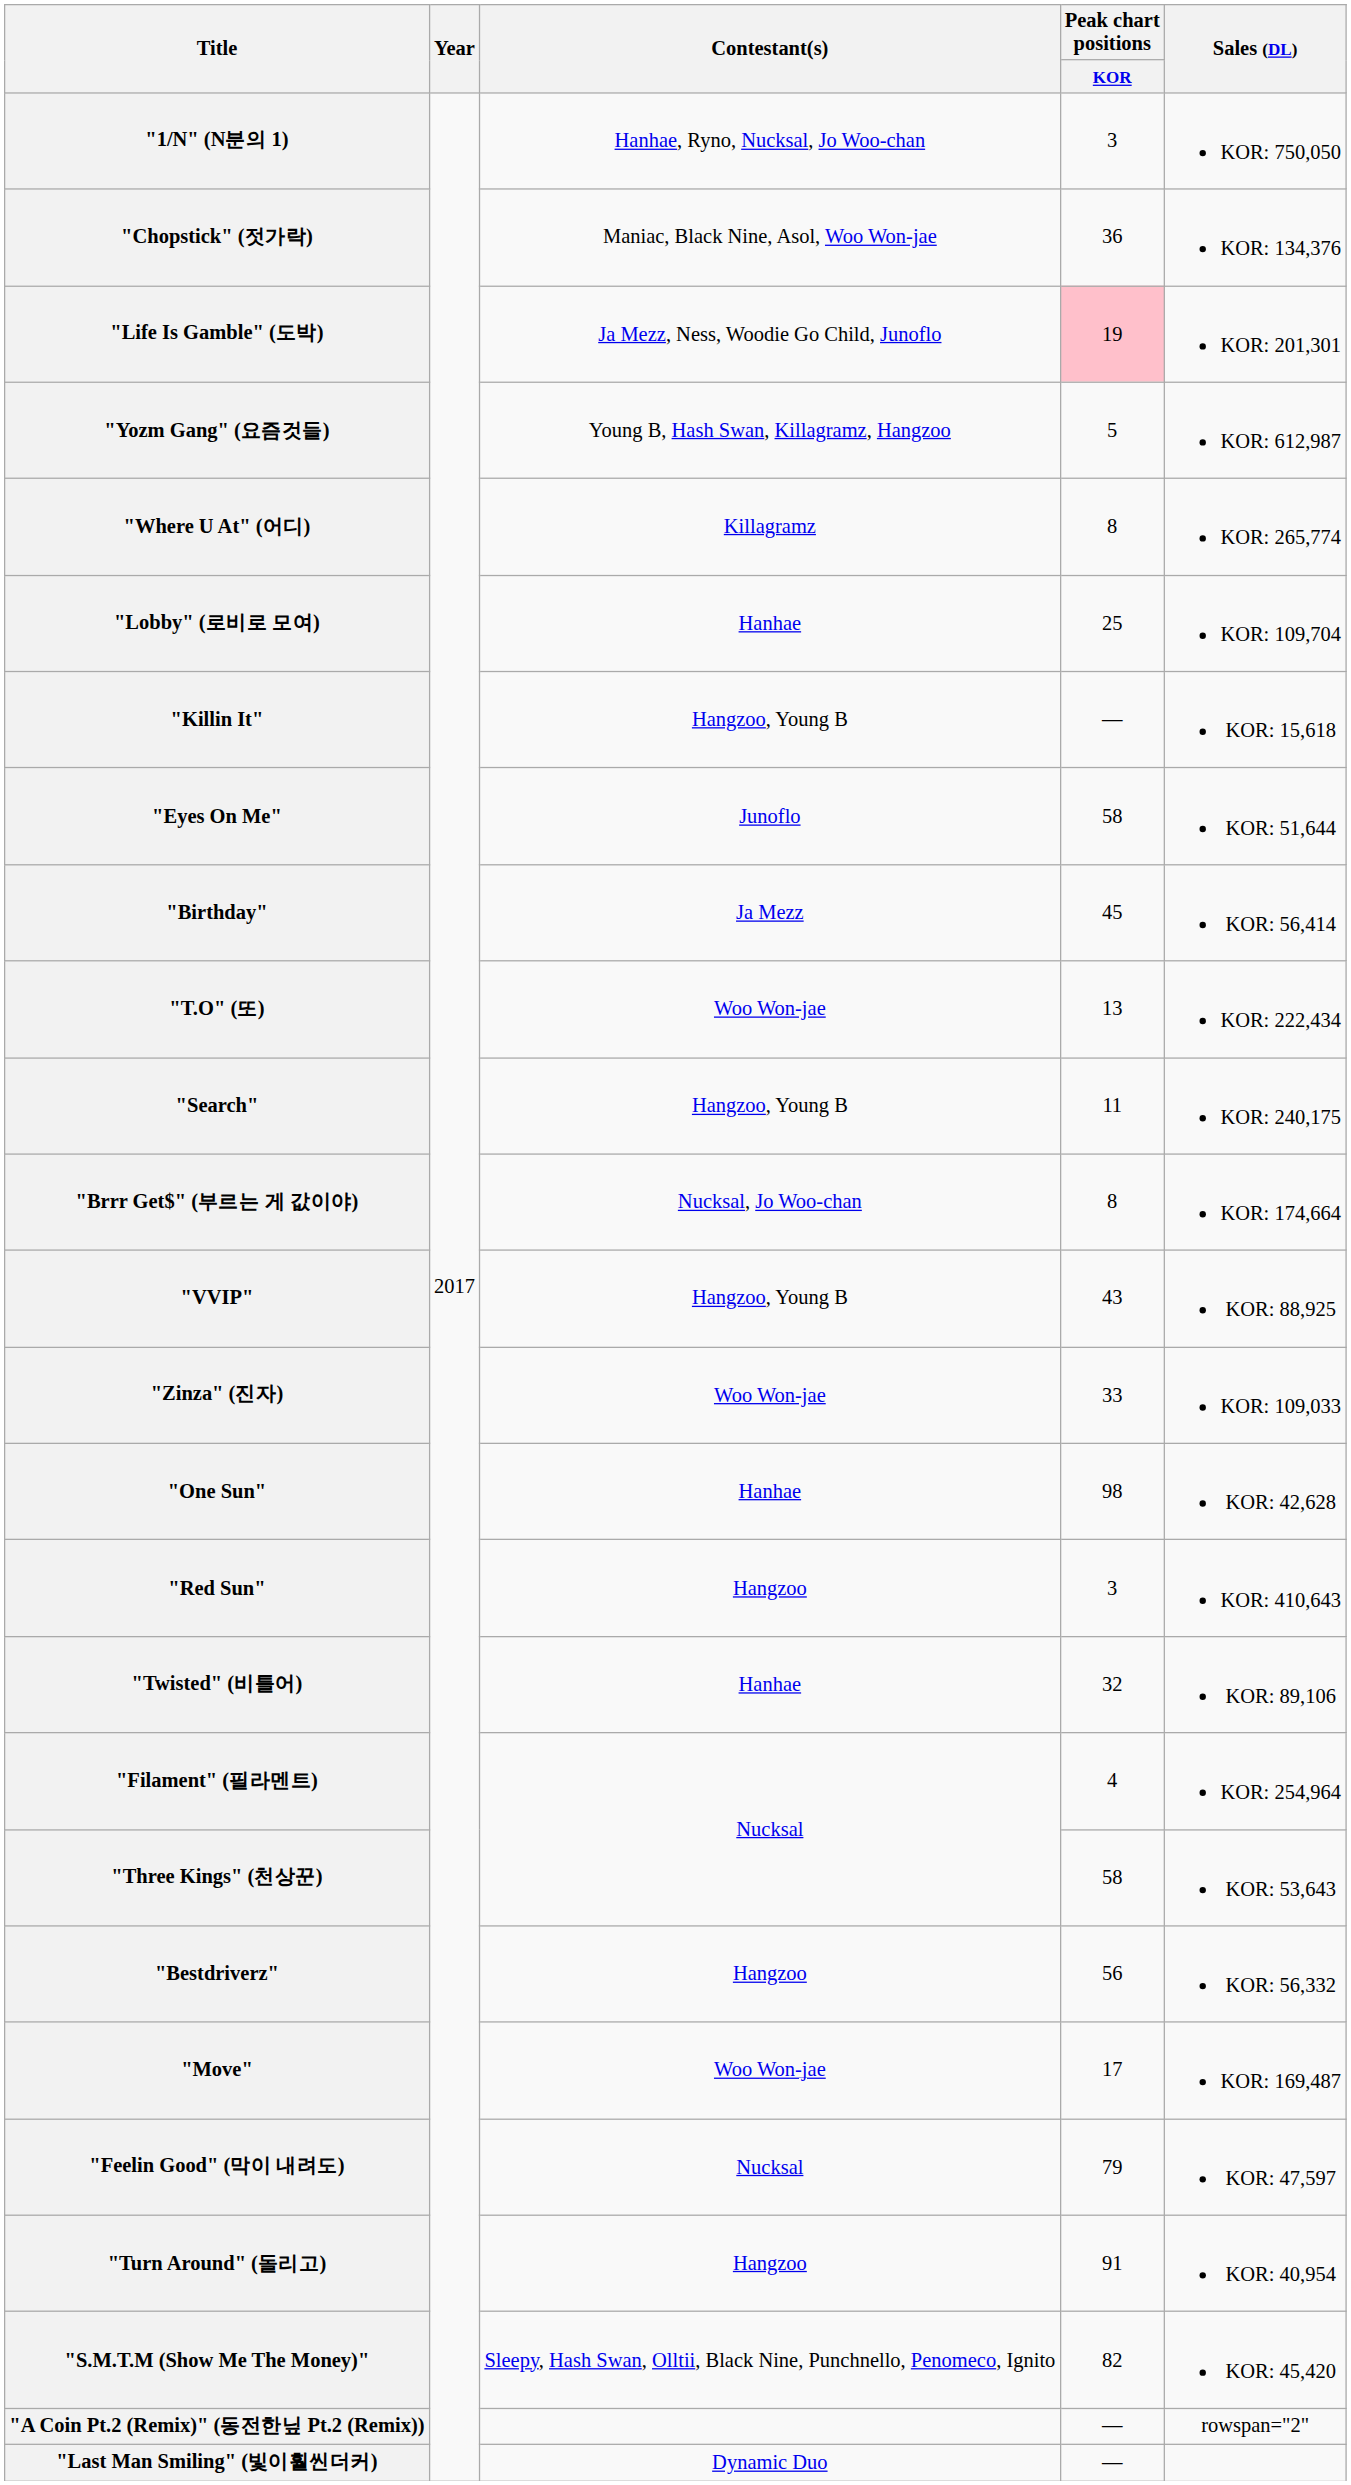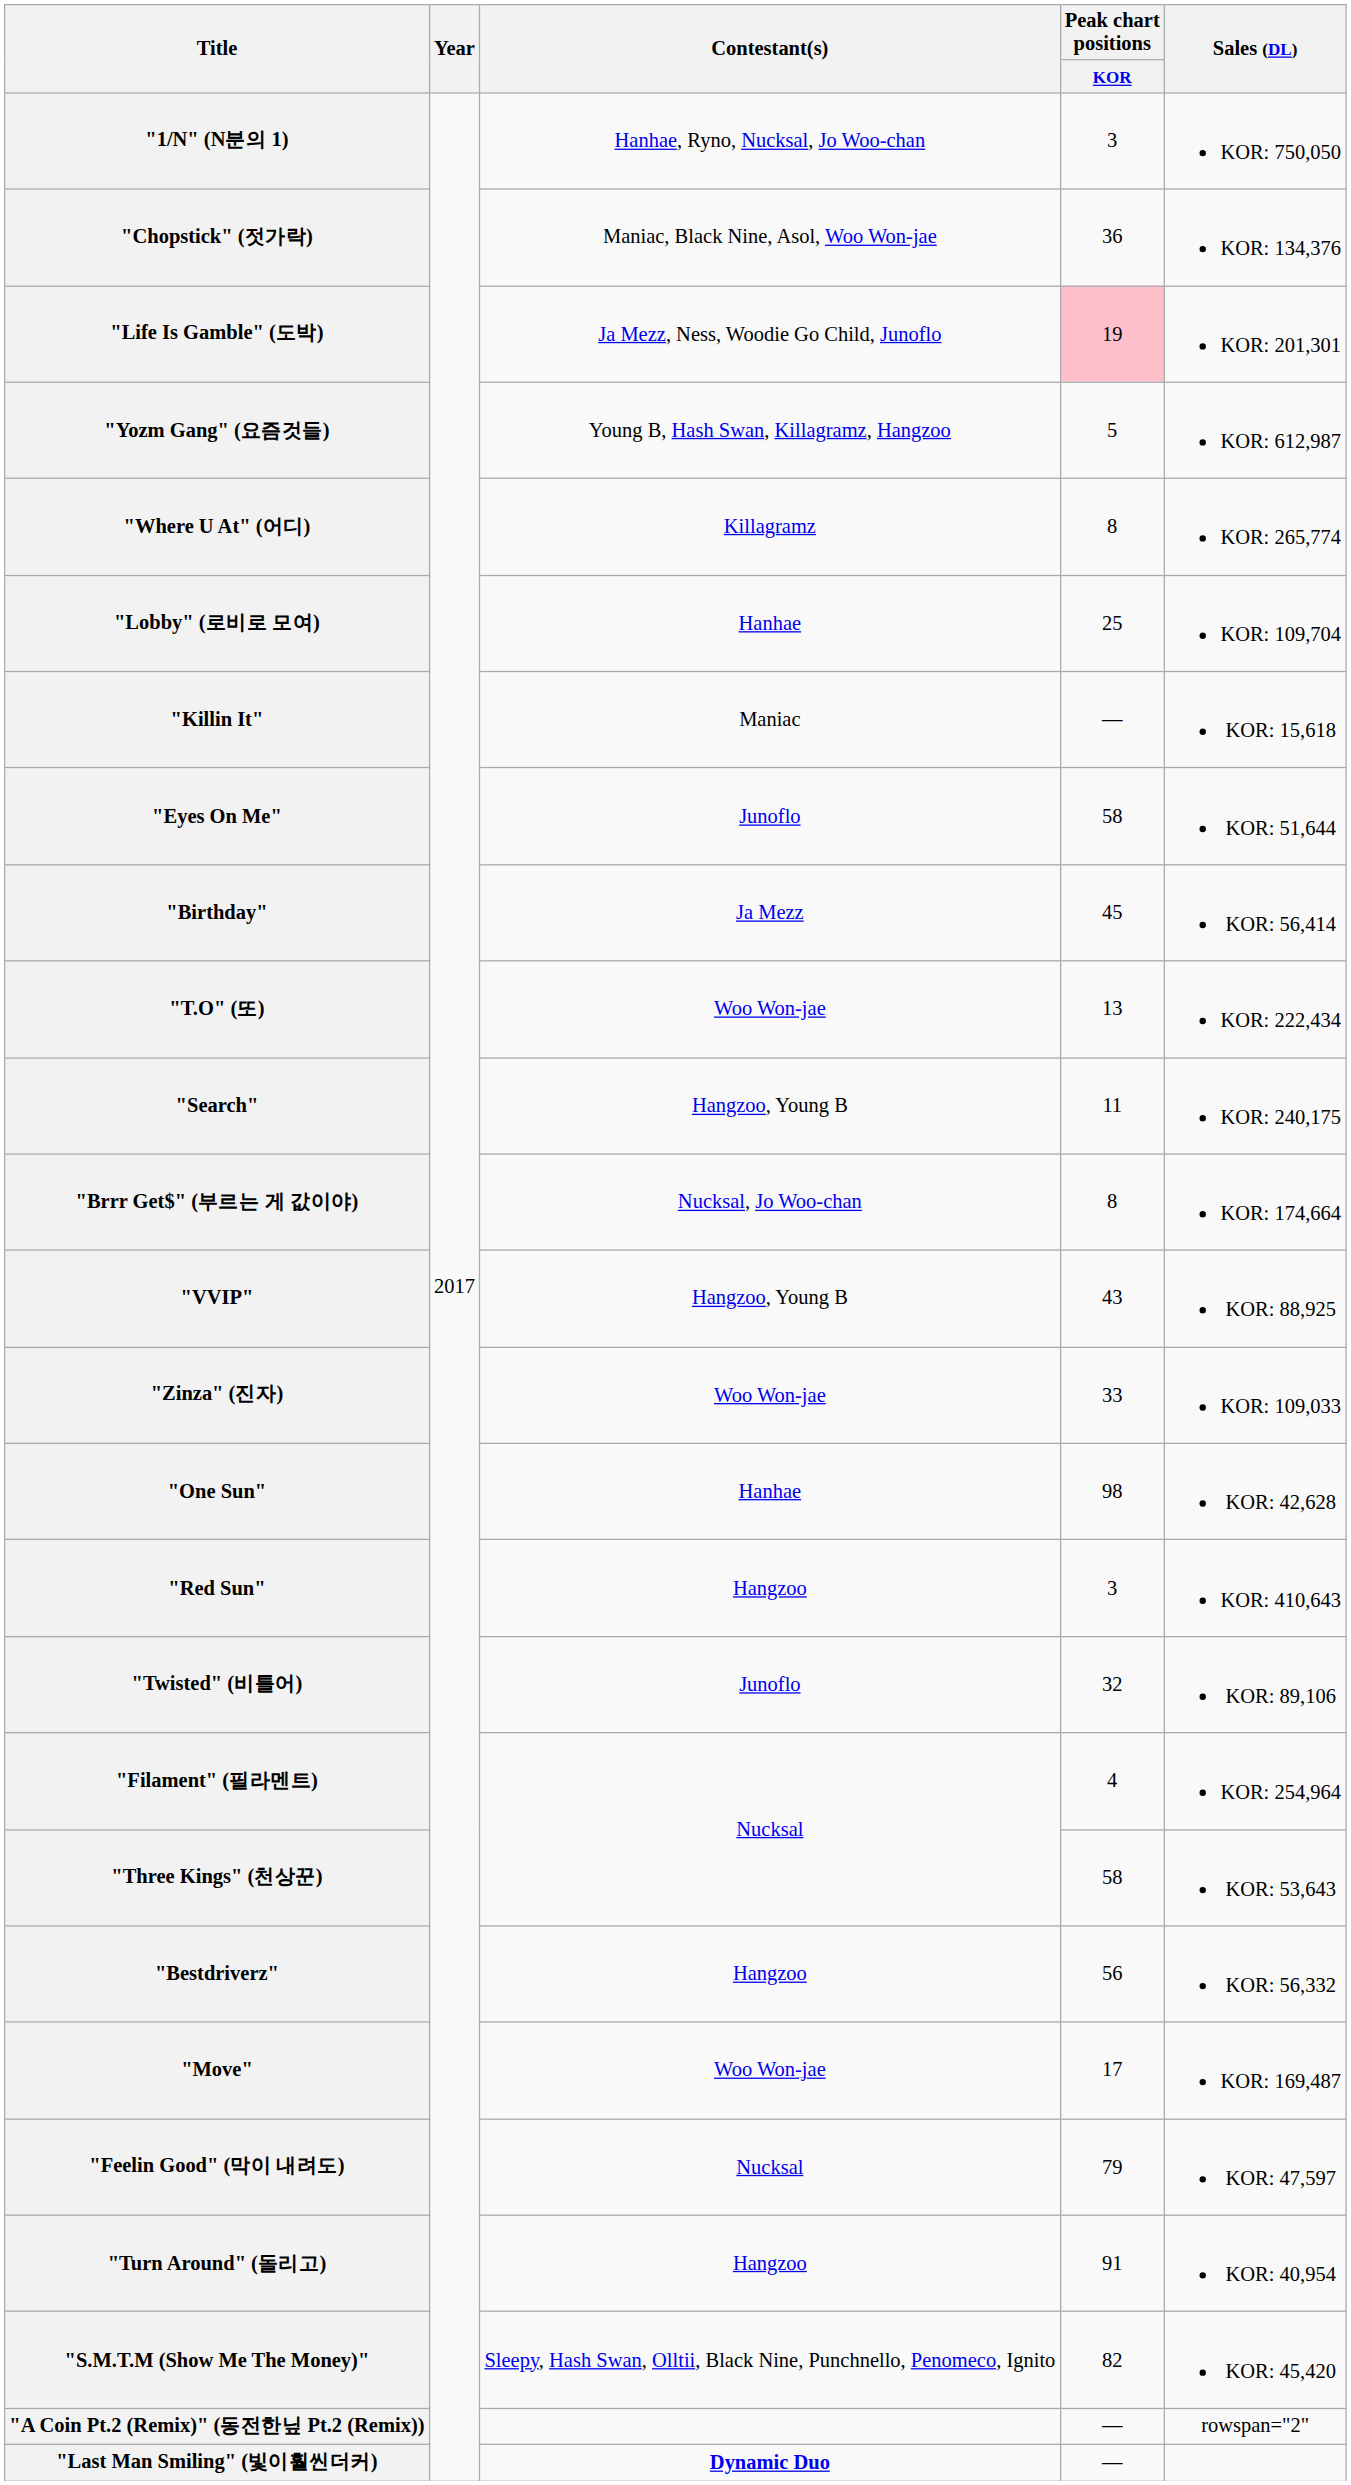(770, 719) Hangzoo, Young B -> (770, 719) Maniac
(770, 1684) Hanhae -> (770, 1684) Junoflo
(770, 2462) normal -> (770, 2462) bold
